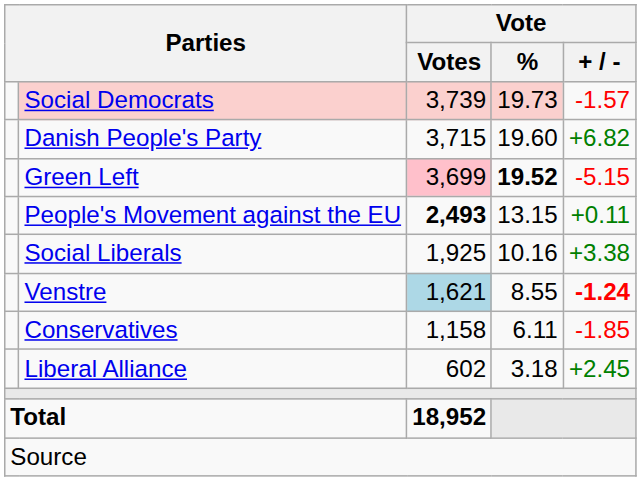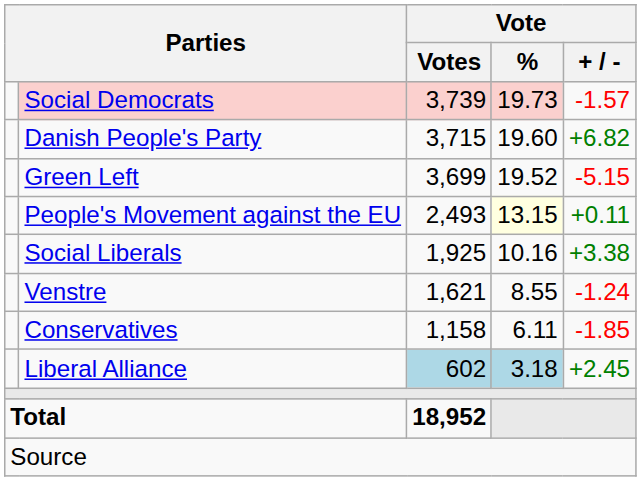(456, 176) pink background -> (456, 176) no background
(528, 176) bold -> (528, 176) normal
(456, 215) bold -> (456, 215) normal
(528, 215) no background -> (528, 215) lightyellow background
(456, 291) lightblue background -> (456, 291) no background
(602, 291) bold -> (602, 291) normal
(466, 368) no background -> (466, 368) lightblue background
(534, 368) no background -> (534, 368) lightblue background
